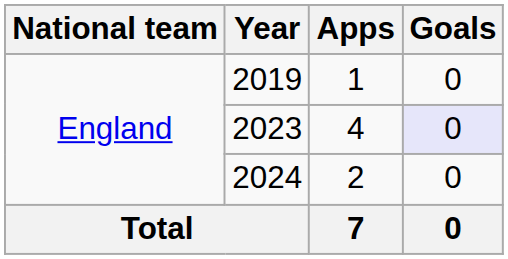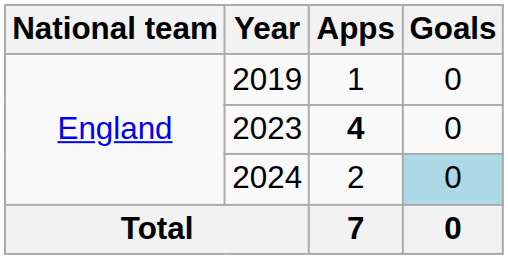(356, 128) normal -> (356, 128) bold
(453, 128) lavender background -> (453, 128) no background
(453, 178) no background -> (453, 178) lightblue background
